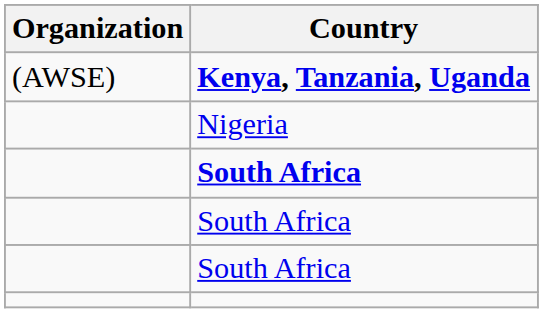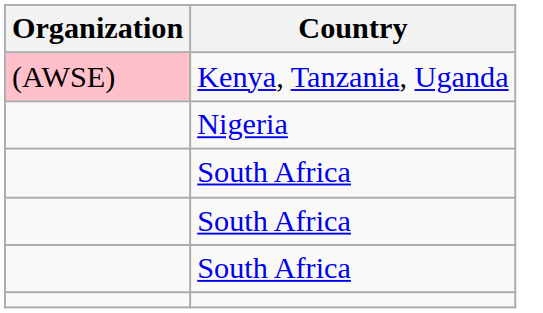(64, 76) no background -> (64, 76) pink background
(364, 76) bold -> (353, 76) normal
(279, 172) bold -> (274, 172) normal
